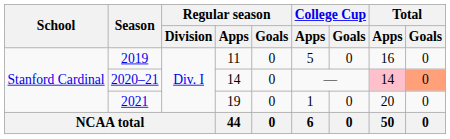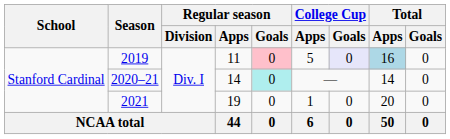(272, 58) no background -> (272, 58) pink background
(349, 58) no background -> (349, 58) lavender background
(387, 58) no background -> (387, 58) lightblue background
(272, 79) no background -> (272, 79) paleturquoise background
(387, 79) pink background -> (387, 79) no background
(425, 79) lightsalmon background -> (425, 79) no background
